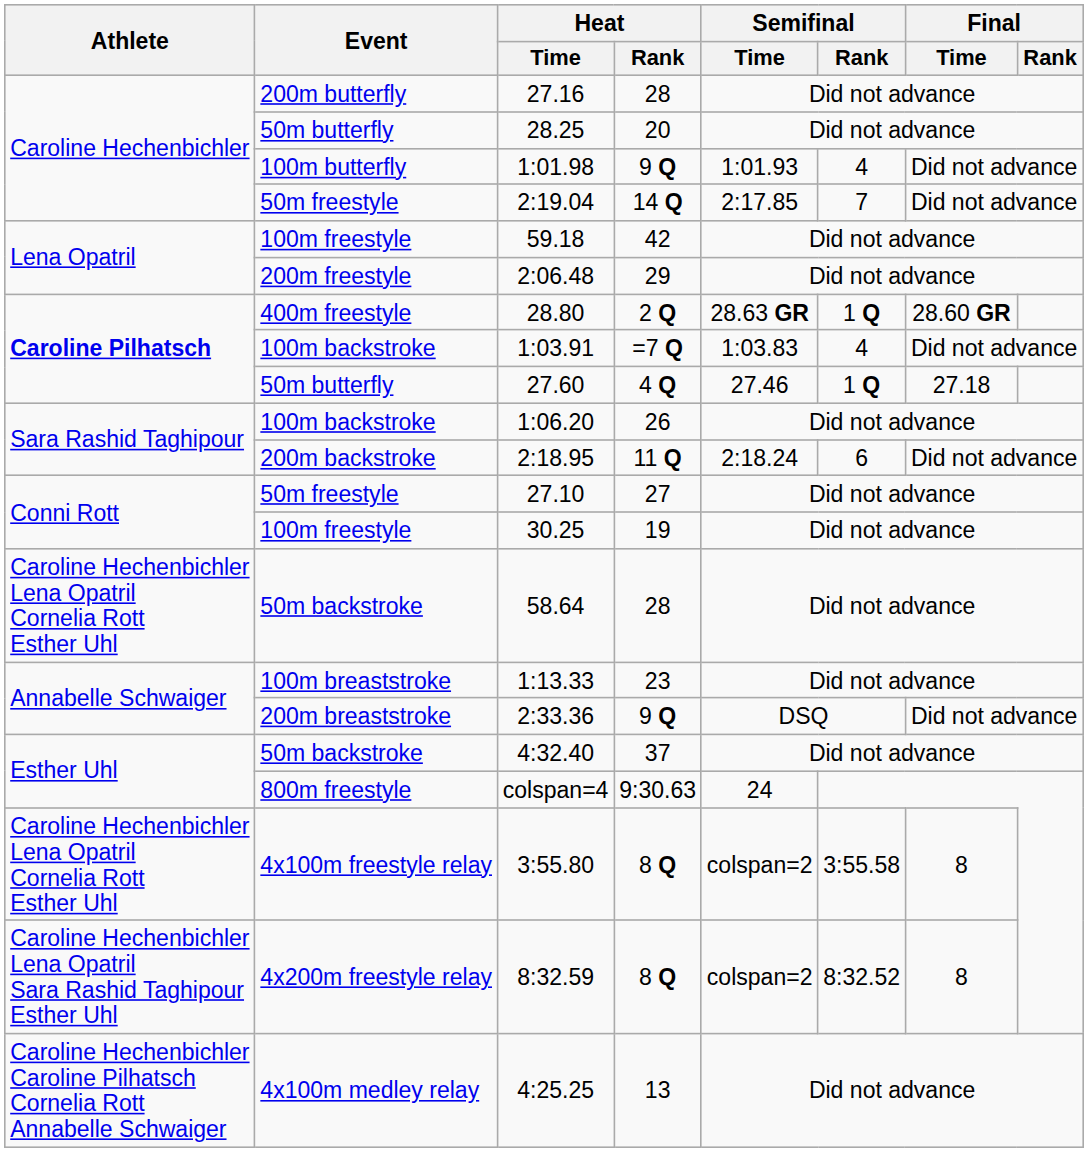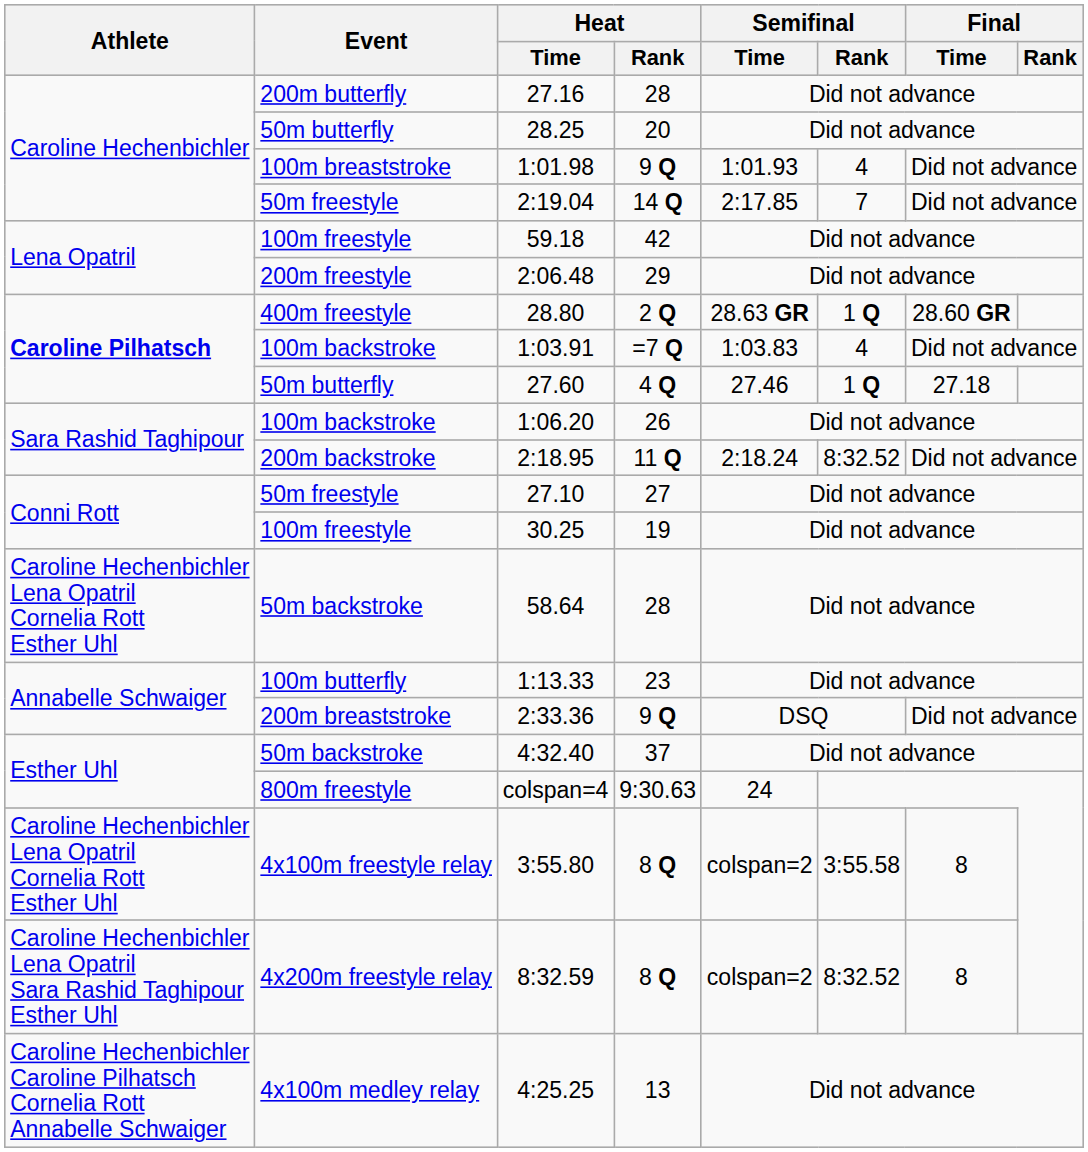(333, 167) 100m butterfly -> (356, 167) 100m breaststroke
(862, 458) 6 -> (862, 458) 8:32.52
(356, 681) 100m breaststroke -> (333, 681) 100m butterfly
